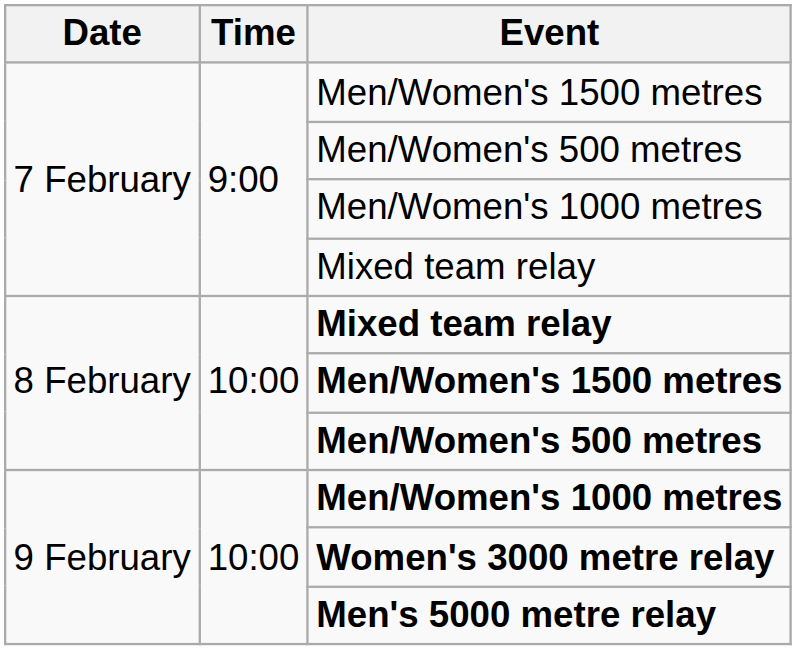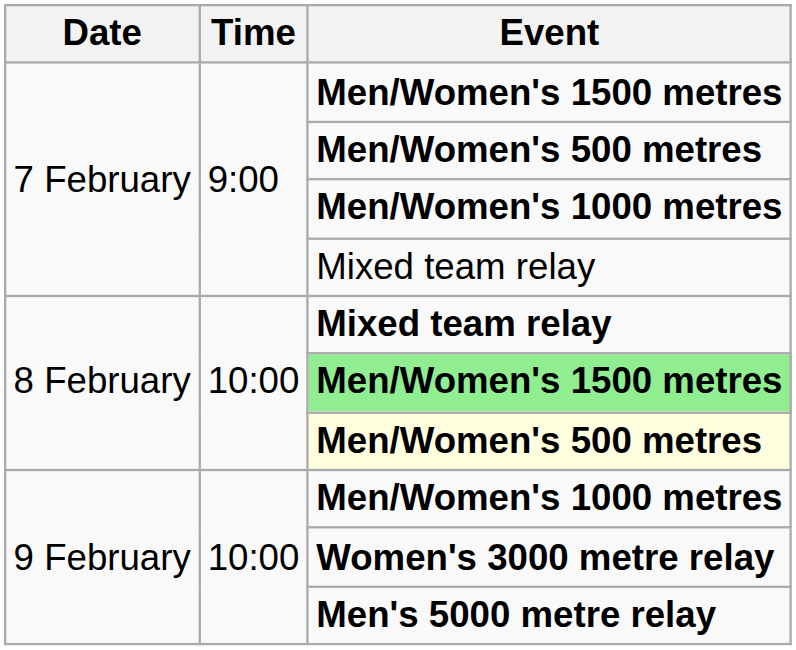(539, 91) normal -> (549, 91) bold
(529, 149) normal -> (539, 149) bold
(539, 207) normal -> (549, 207) bold
(549, 382) no background -> (549, 382) lightgreen background
(539, 440) no background -> (539, 440) lightyellow background
